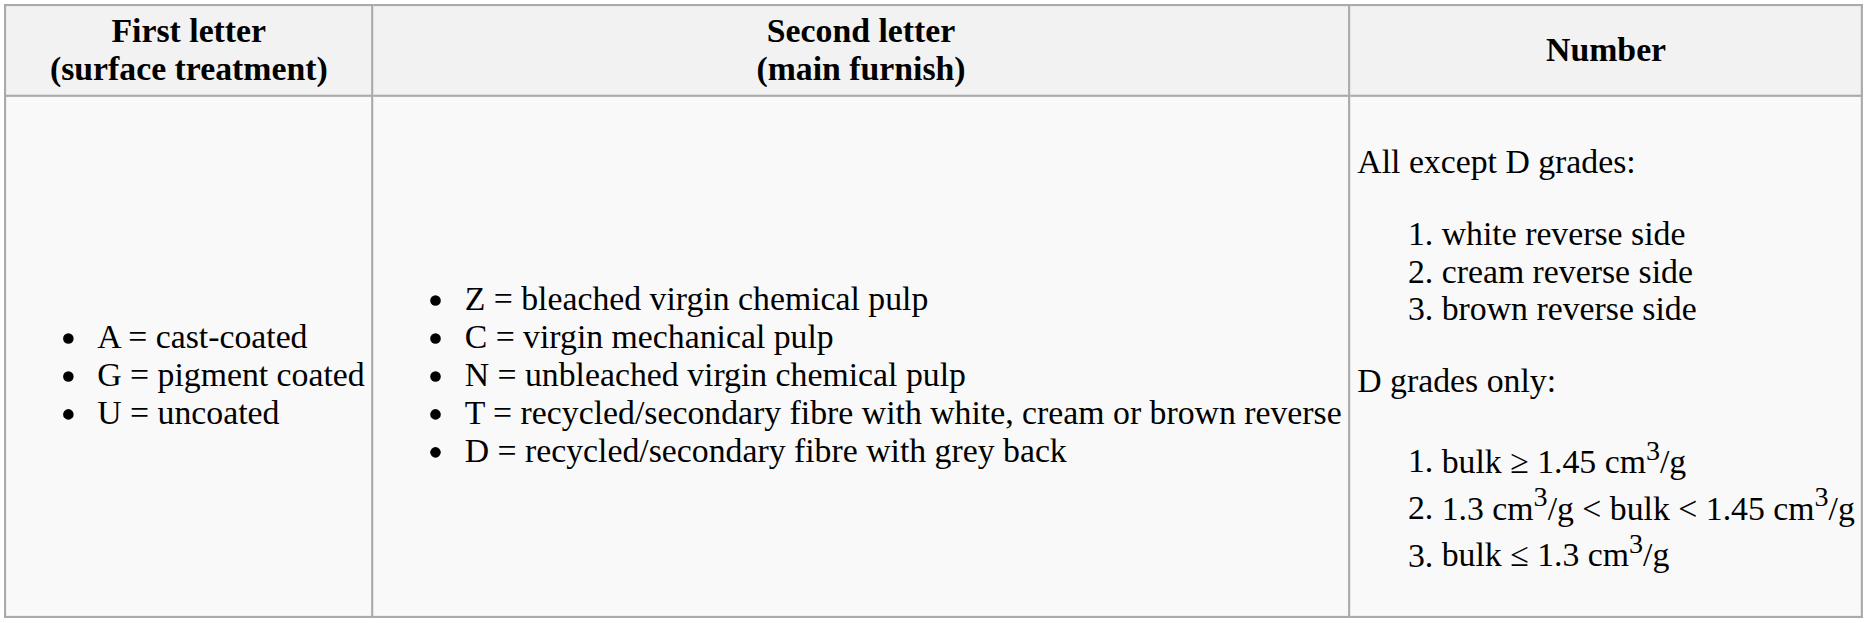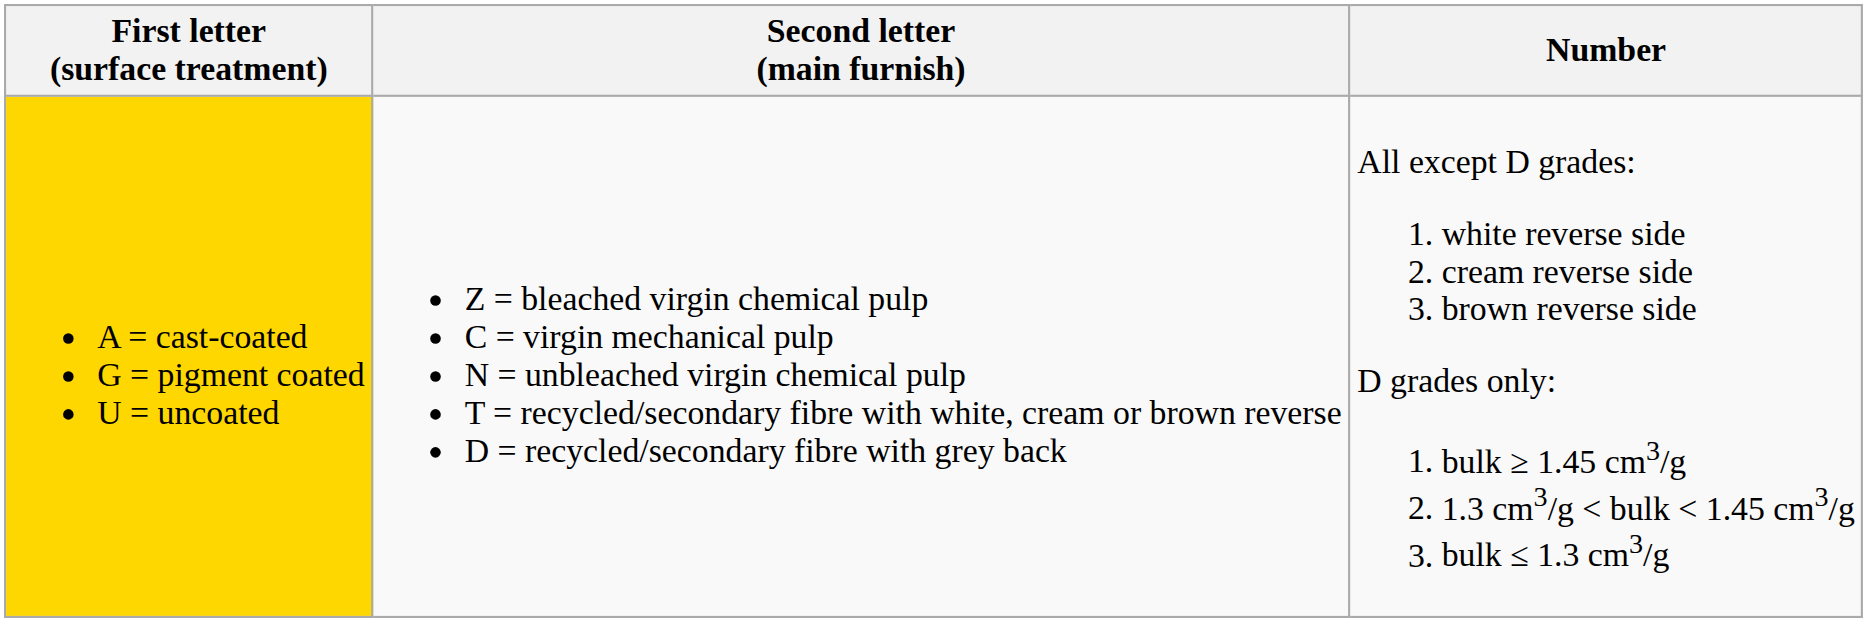(189, 375) no background -> (189, 375) gold background
